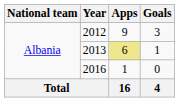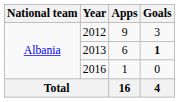(125, 50) khaki background -> (125, 50) no background
(157, 50) normal -> (157, 50) bold
